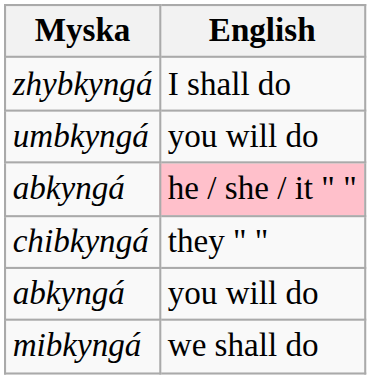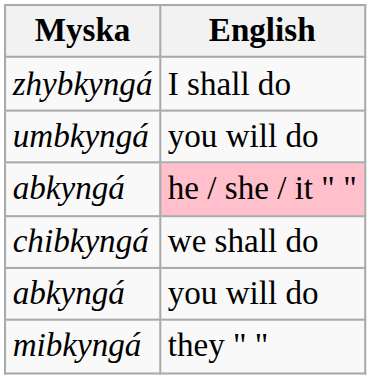(218, 240) they " " -> (243, 240) we shall do
(243, 345) we shall do -> (218, 345) they " "
